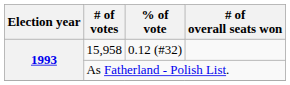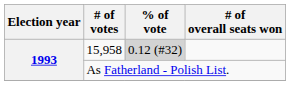(155, 49) no background -> (155, 49) lightgrey background
